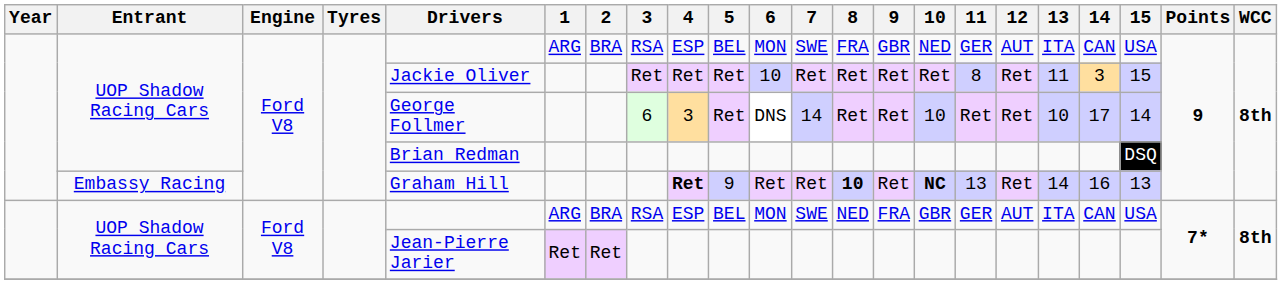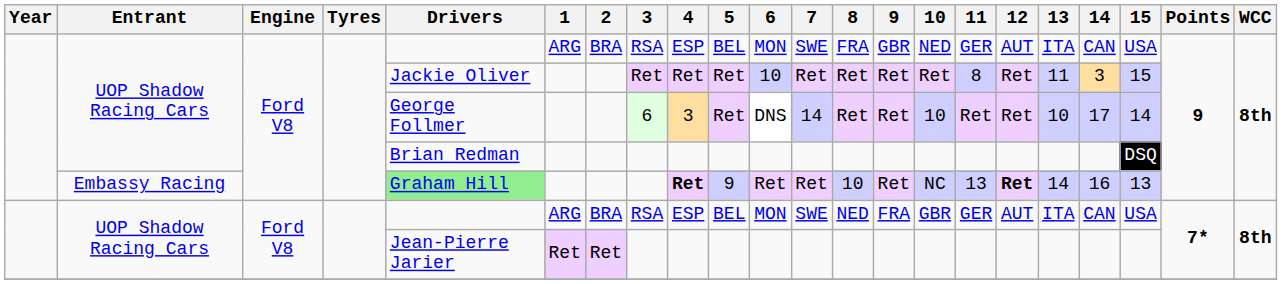(449, 186) no background -> (449, 186) lightgreen background
(853, 186) bold -> (853, 186) normal
(935, 186) bold -> (935, 186) normal
(1017, 186) normal -> (1017, 186) bold
